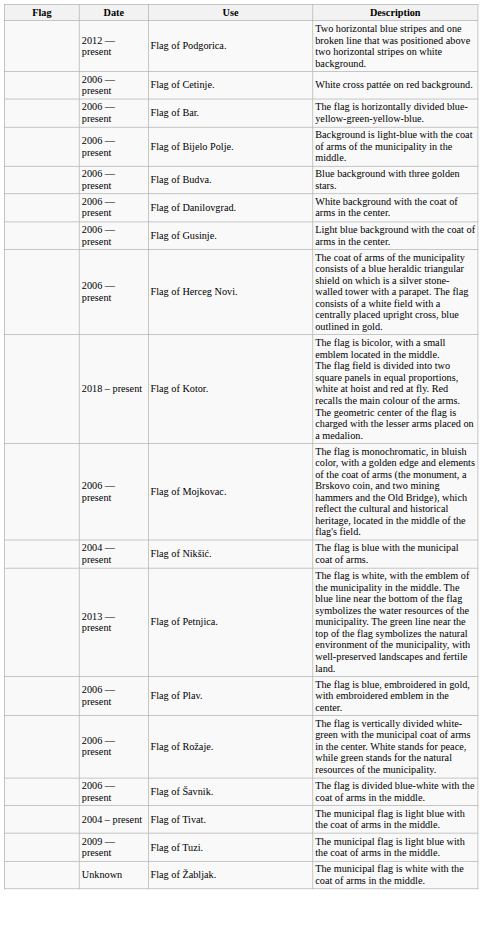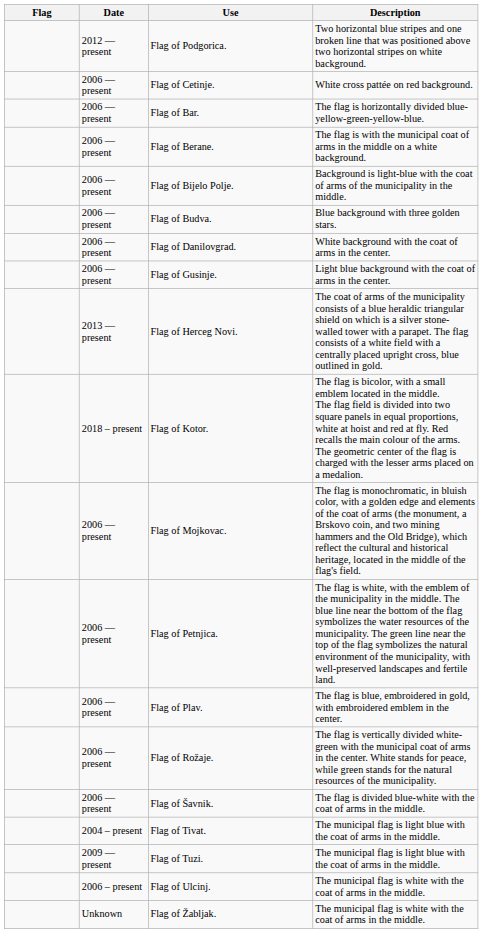+ row: (182, 146)
(98, 292) 2006 — present -> (98, 331) 2013 — present
- row: (181, 554)
(98, 622) 2013 — present -> (98, 633) 2006 — present
+ row: (181, 886)
